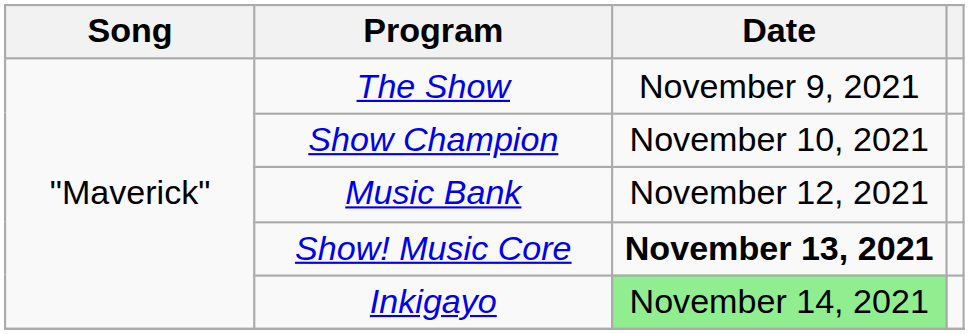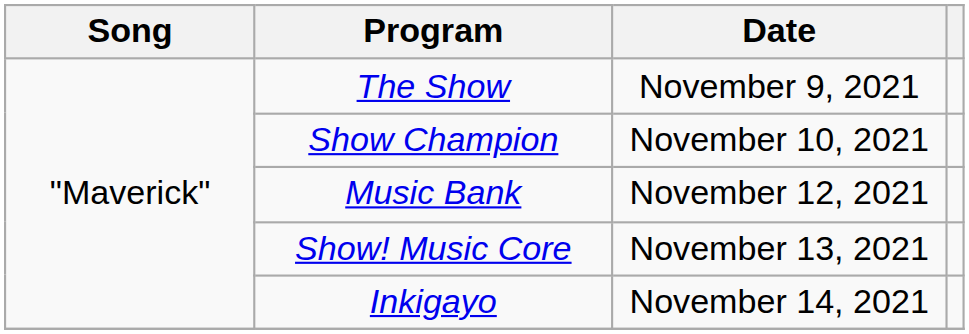(779, 247) bold -> (779, 247) normal
(779, 301) lightgreen background -> (779, 301) no background
